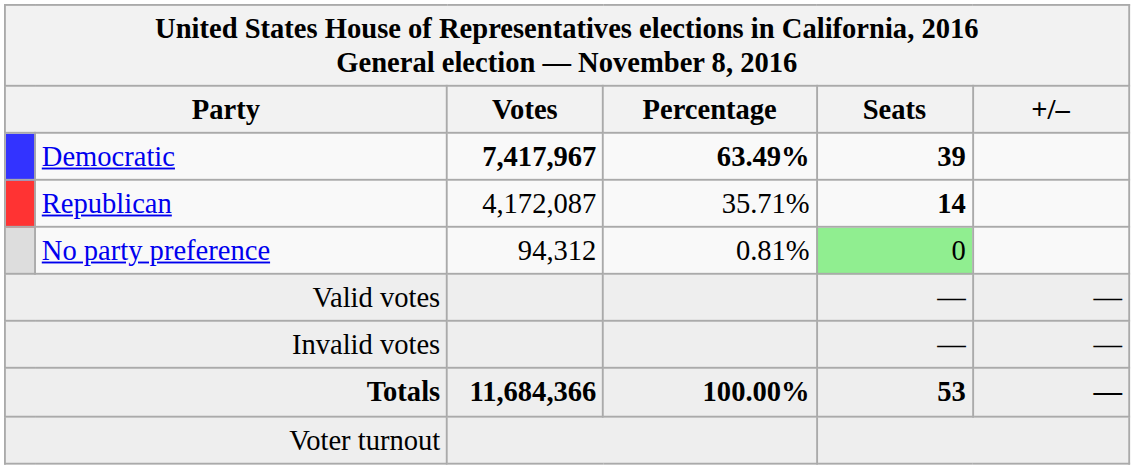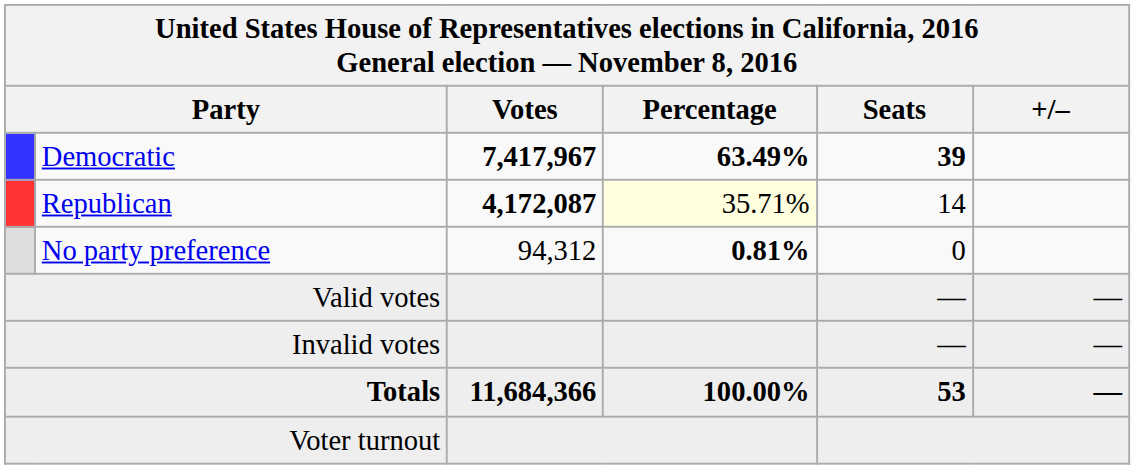(539, 203) normal -> (539, 203) bold
(766, 203) no background -> (766, 203) lightyellow background
(952, 203) bold -> (952, 203) normal
(773, 250) normal -> (770, 250) bold
(959, 250) lightgreen background -> (959, 250) no background
